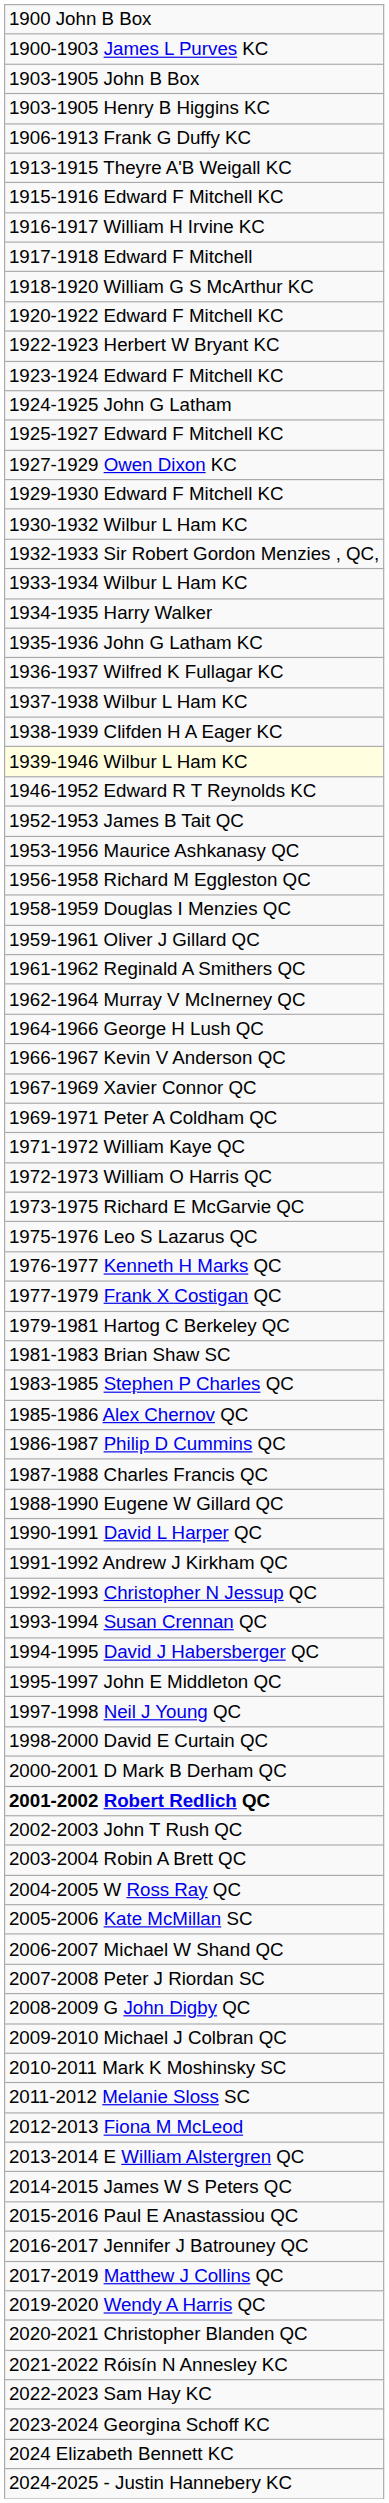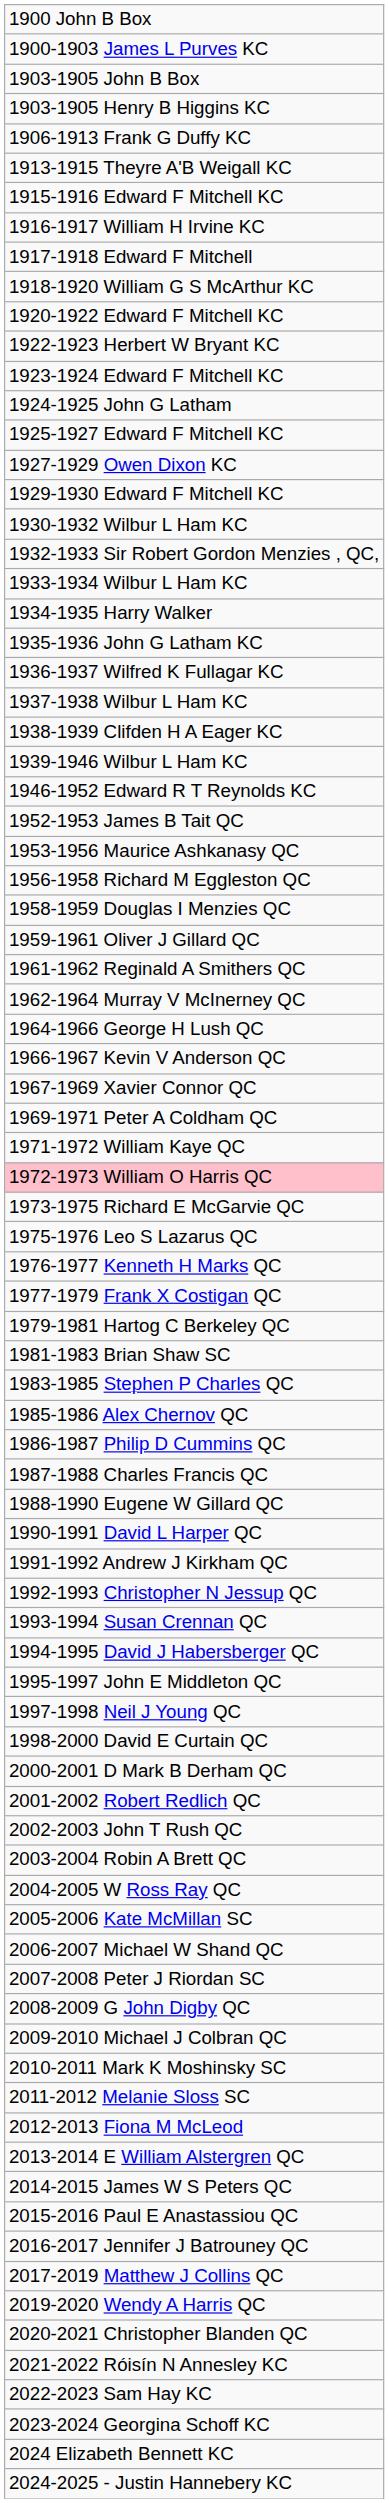(128, 761) lightyellow background -> (128, 761) no background
(140, 1177) no background -> (140, 1177) pink background
(139, 1800) bold -> (135, 1800) normal
